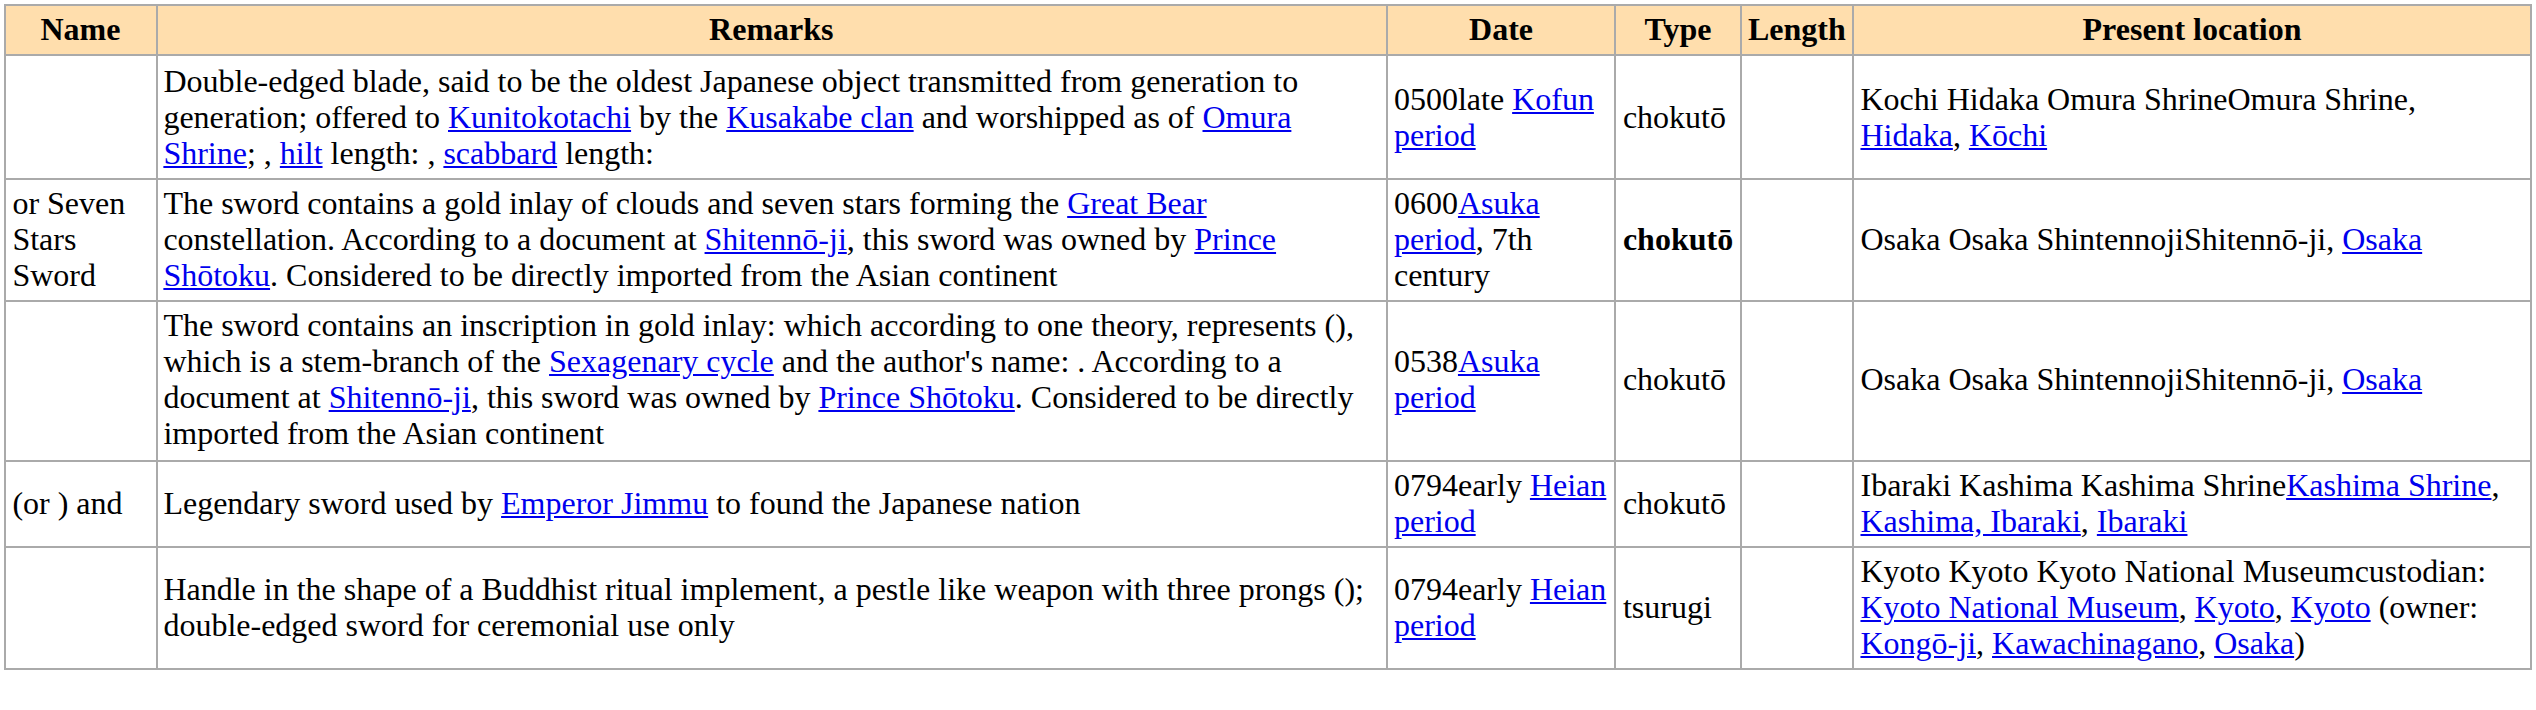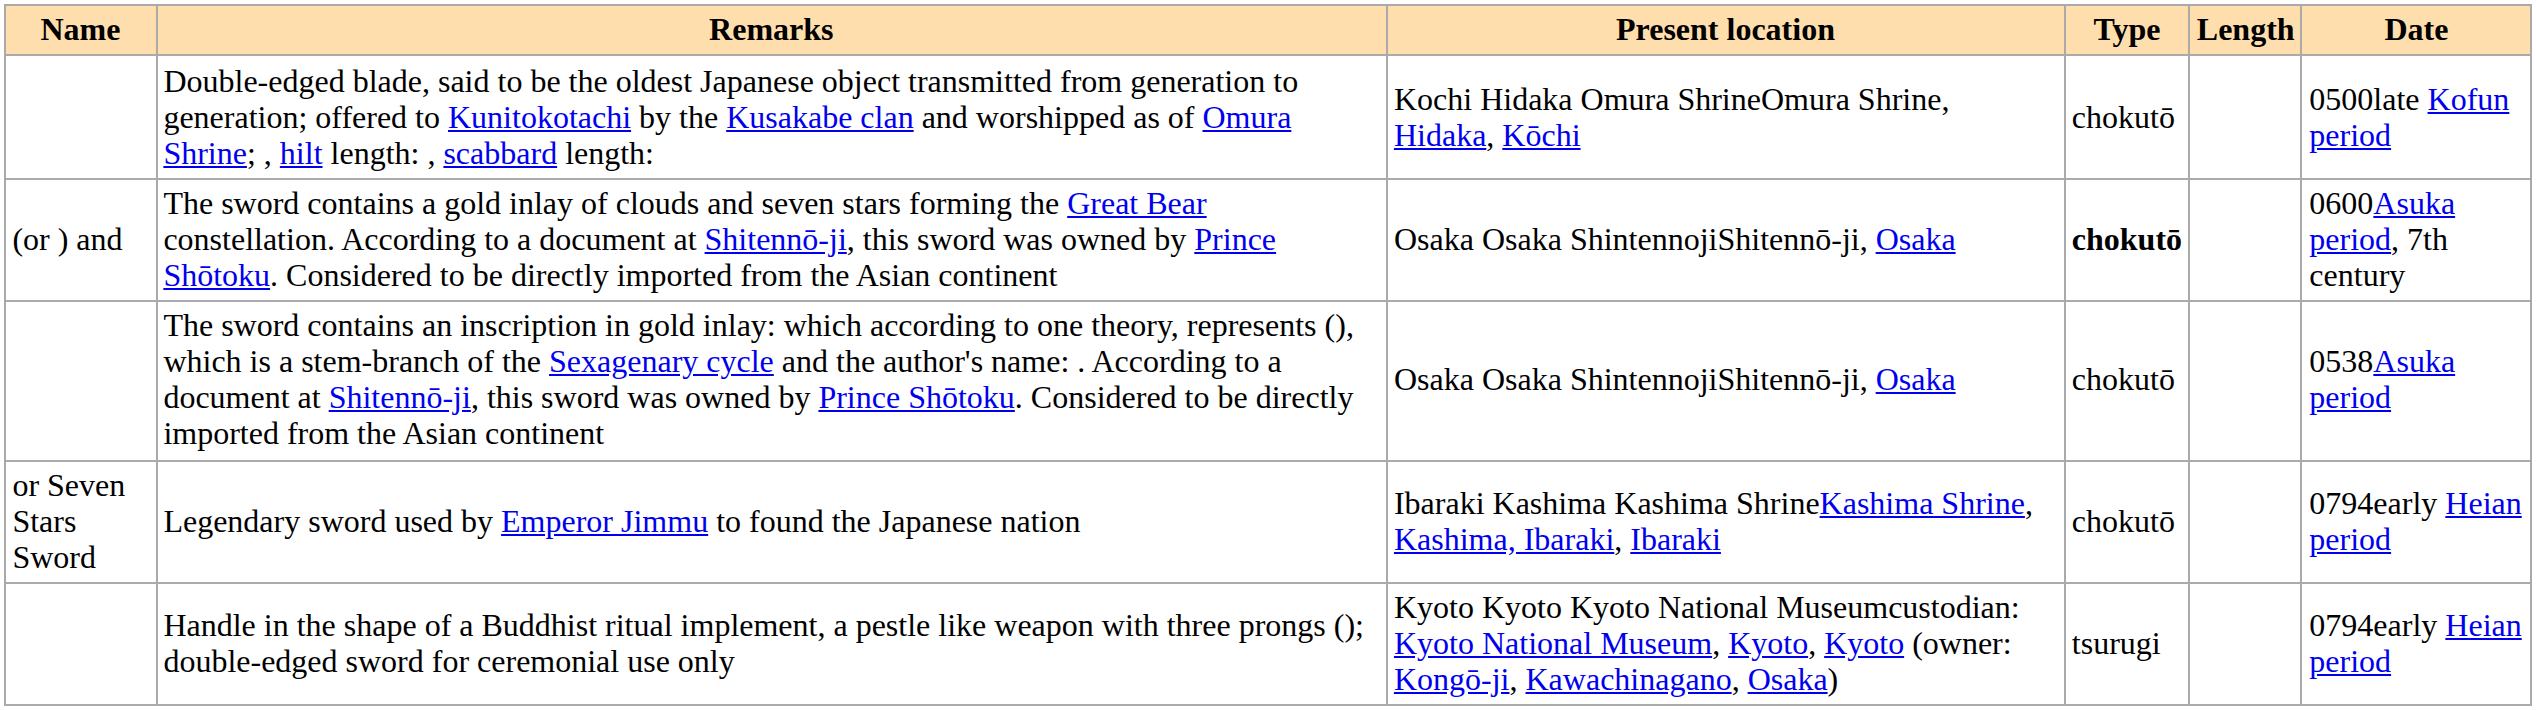columns swapped: (1501, 29) <-> (2192, 29)
(69, 239) or Seven Stars Sword -> (67, 239) (or ) and
(67, 502) (or ) and -> (69, 520) or Seven Stars Sword
